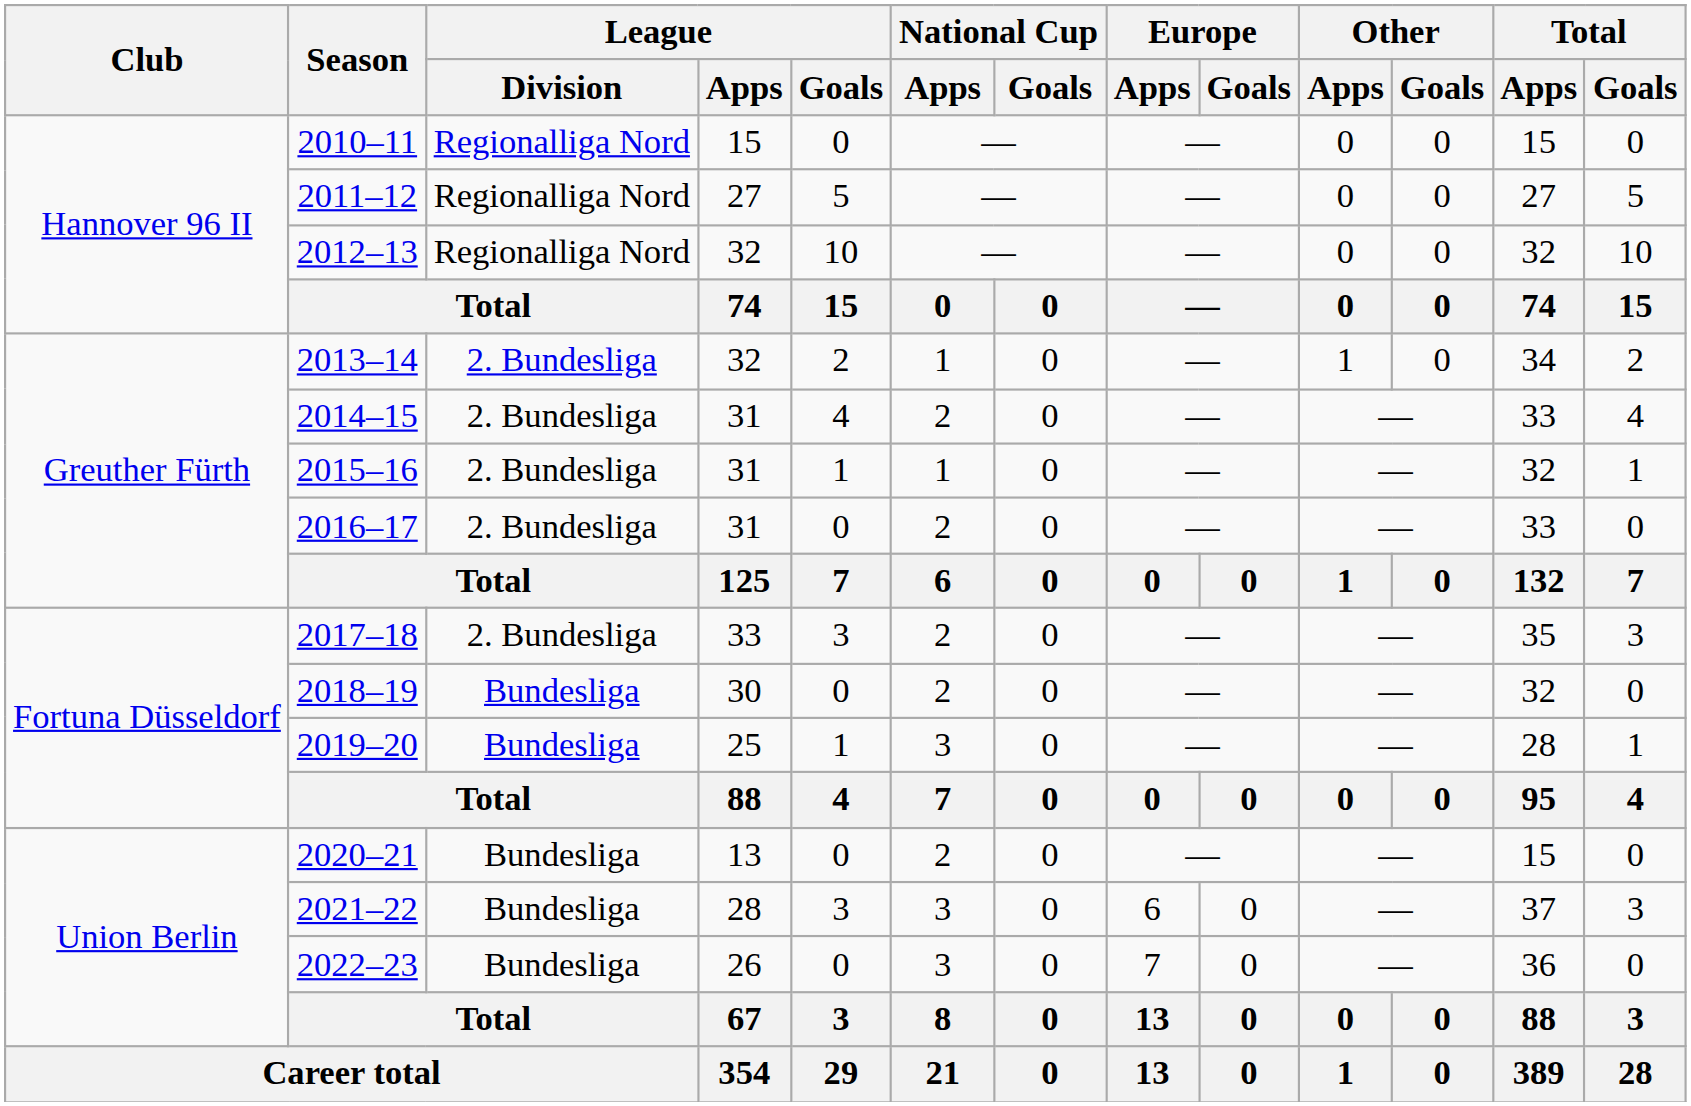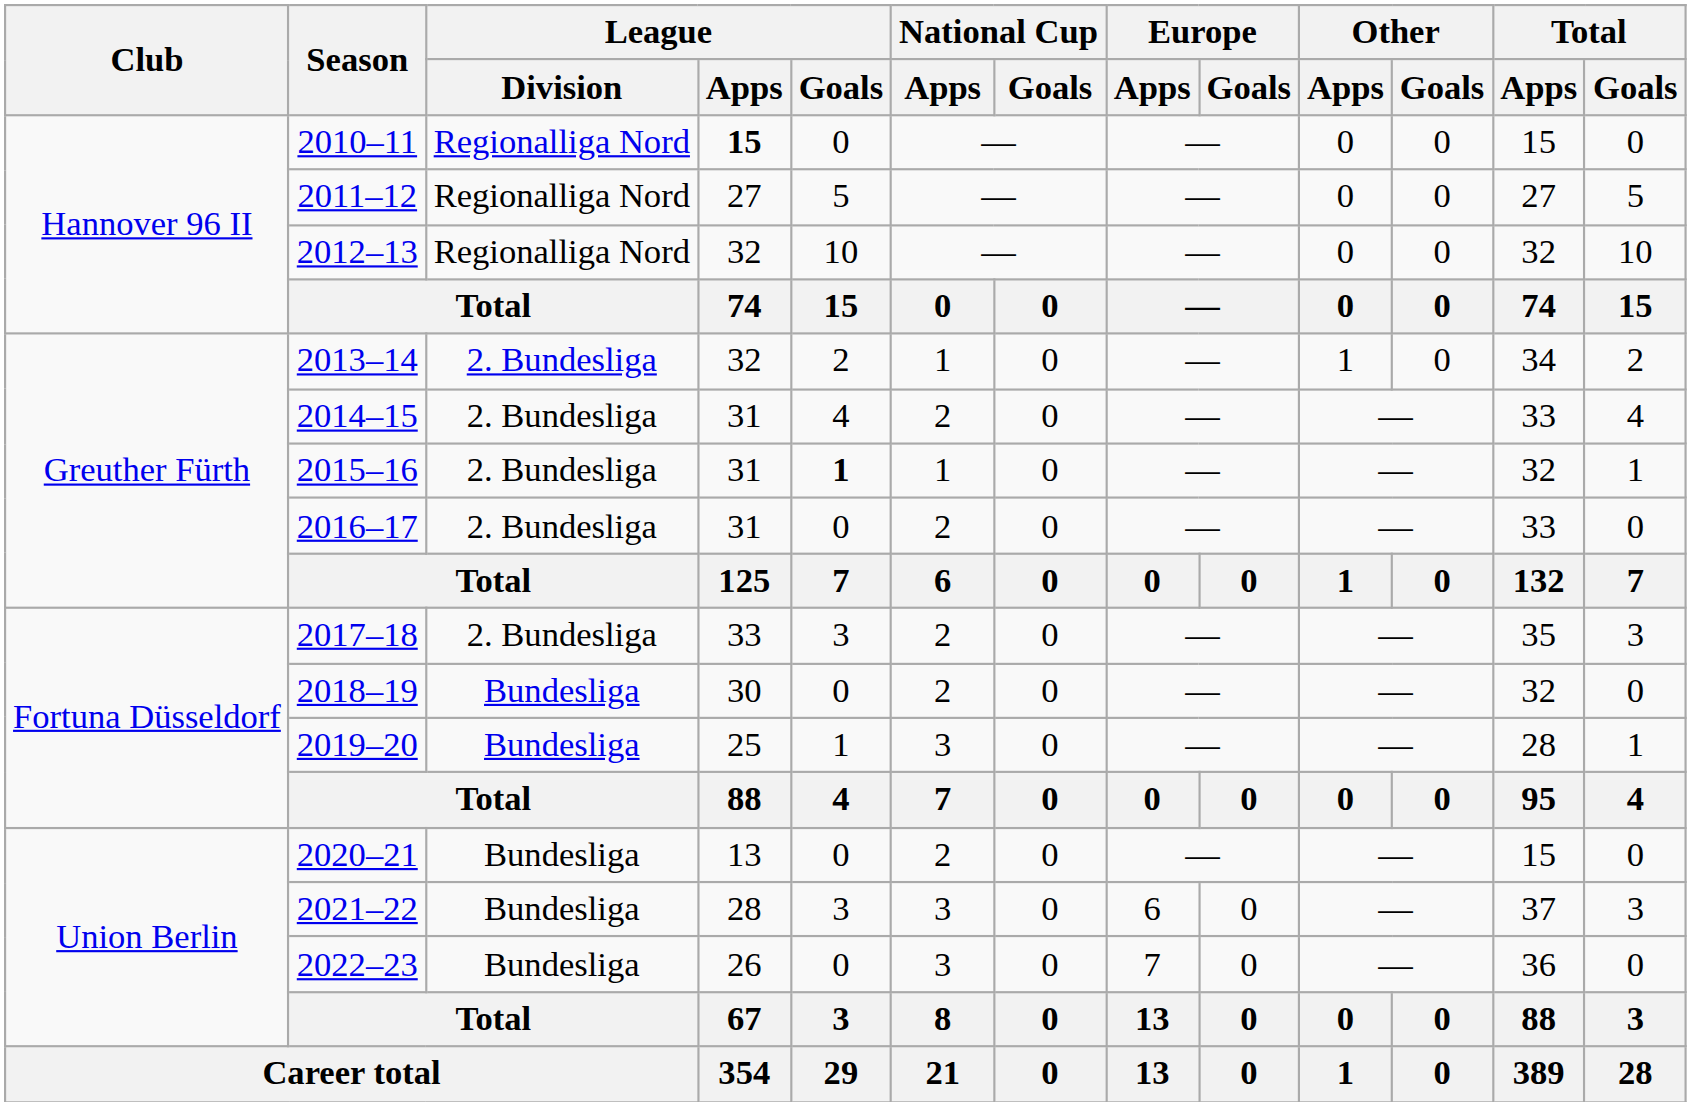(744, 141) normal -> (744, 141) bold
(841, 470) normal -> (841, 470) bold
